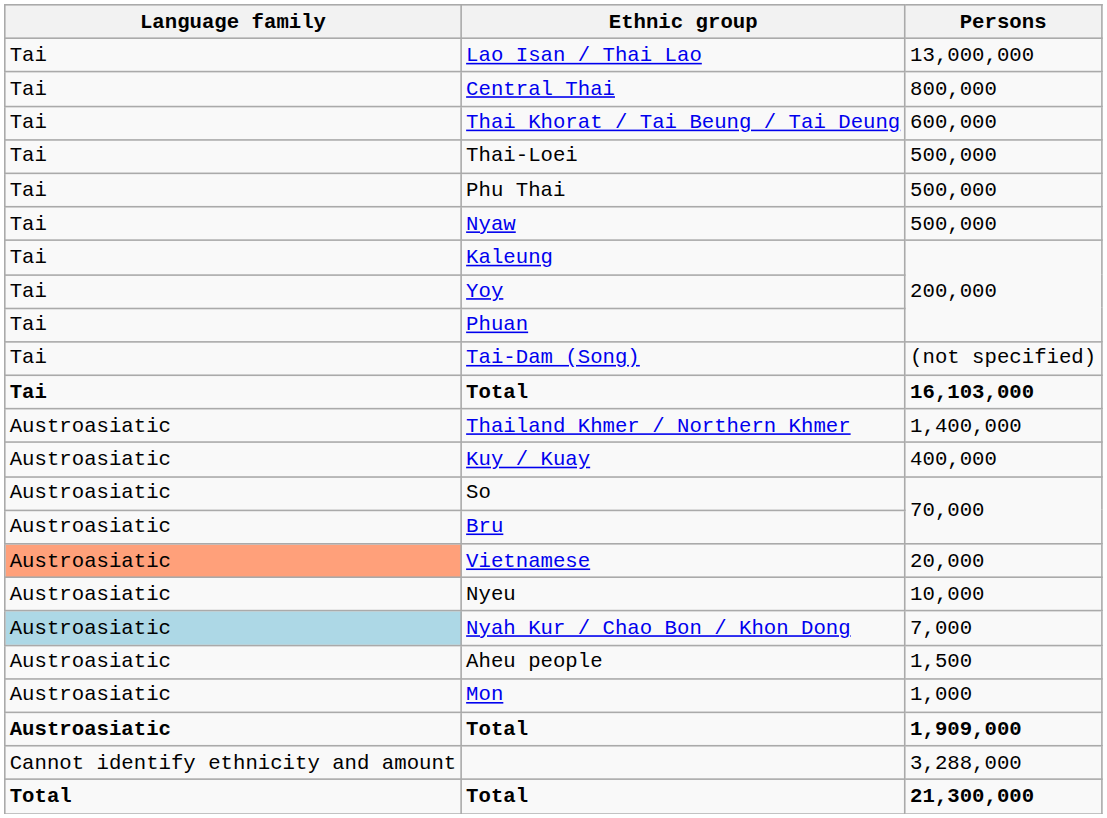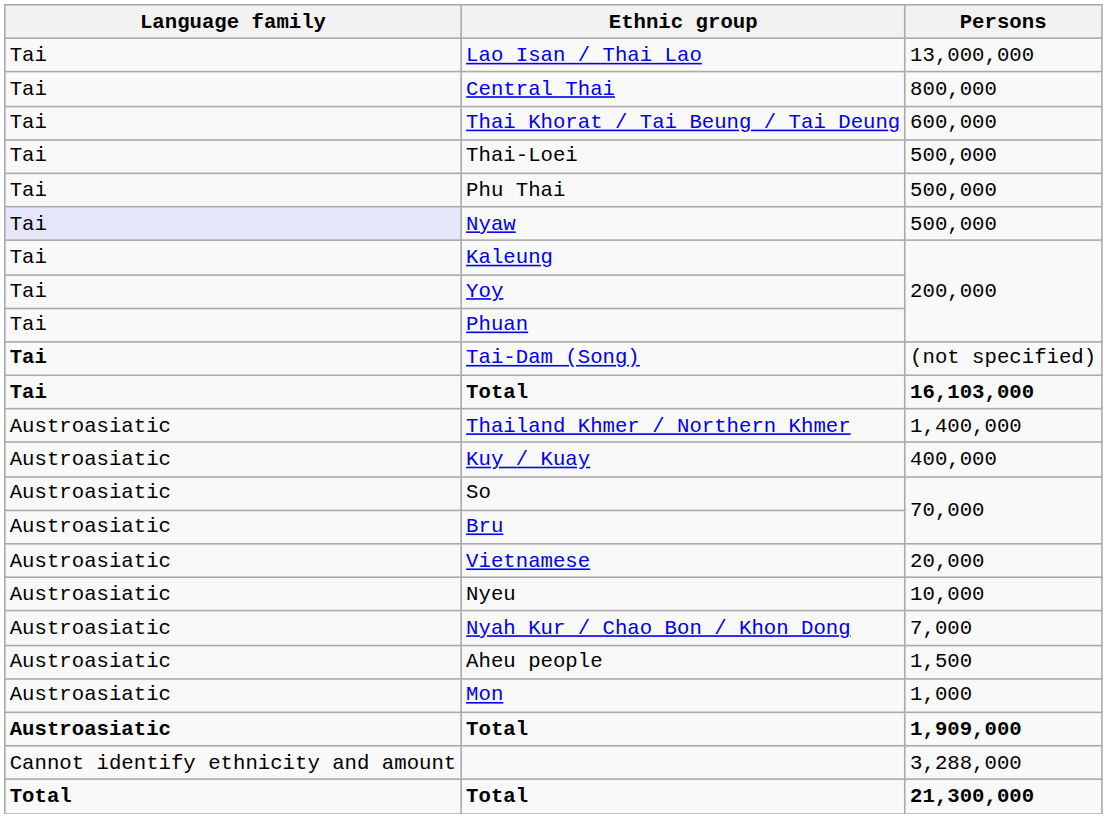(28, 224) no background -> (28, 224) lavender background
(28, 359) normal -> (28, 359) bold
(90, 561) lightsalmon background -> (90, 561) no background
(90, 628) lightblue background -> (90, 628) no background
